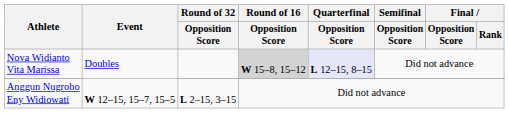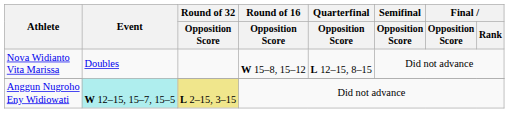(273, 70) lightgrey background -> (273, 70) no background
(341, 70) lavender background -> (341, 70) no background
(130, 99) no background -> (130, 99) paleturquoise background
(208, 99) no background -> (208, 99) khaki background
